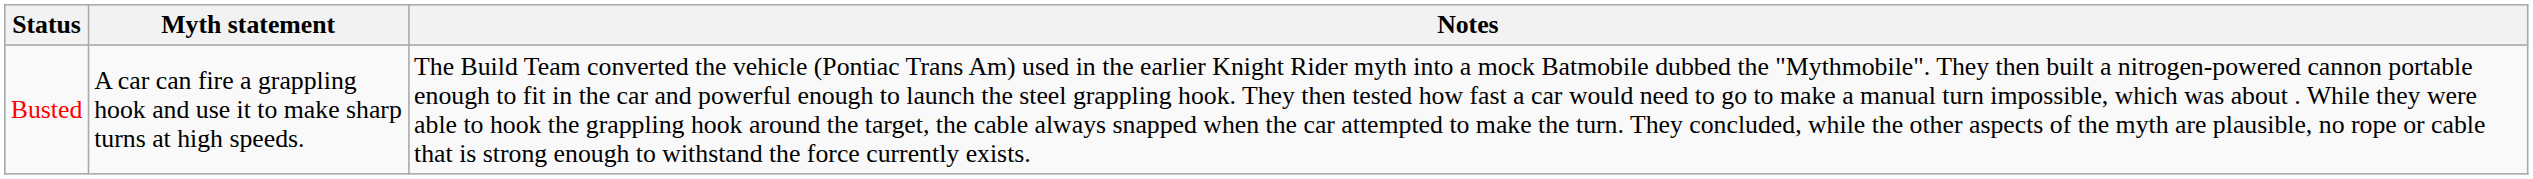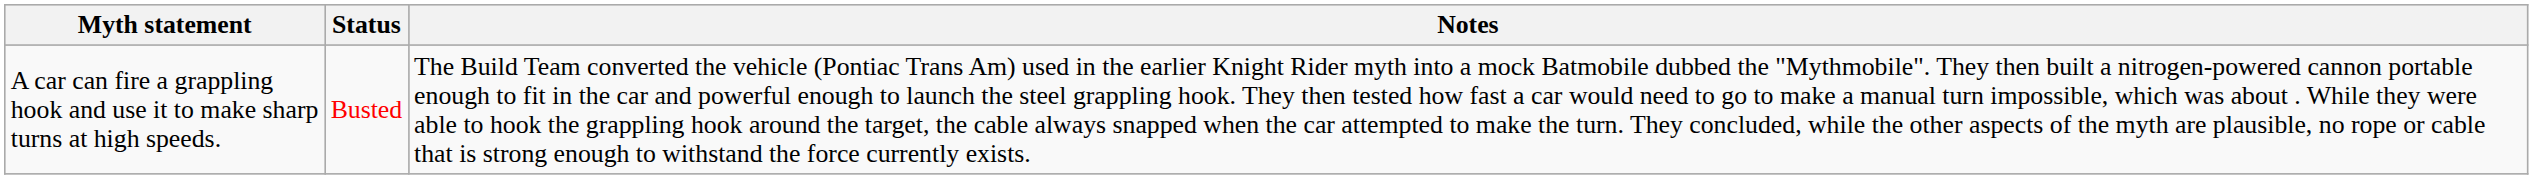columns swapped: (248, 24) <-> (47, 24)
